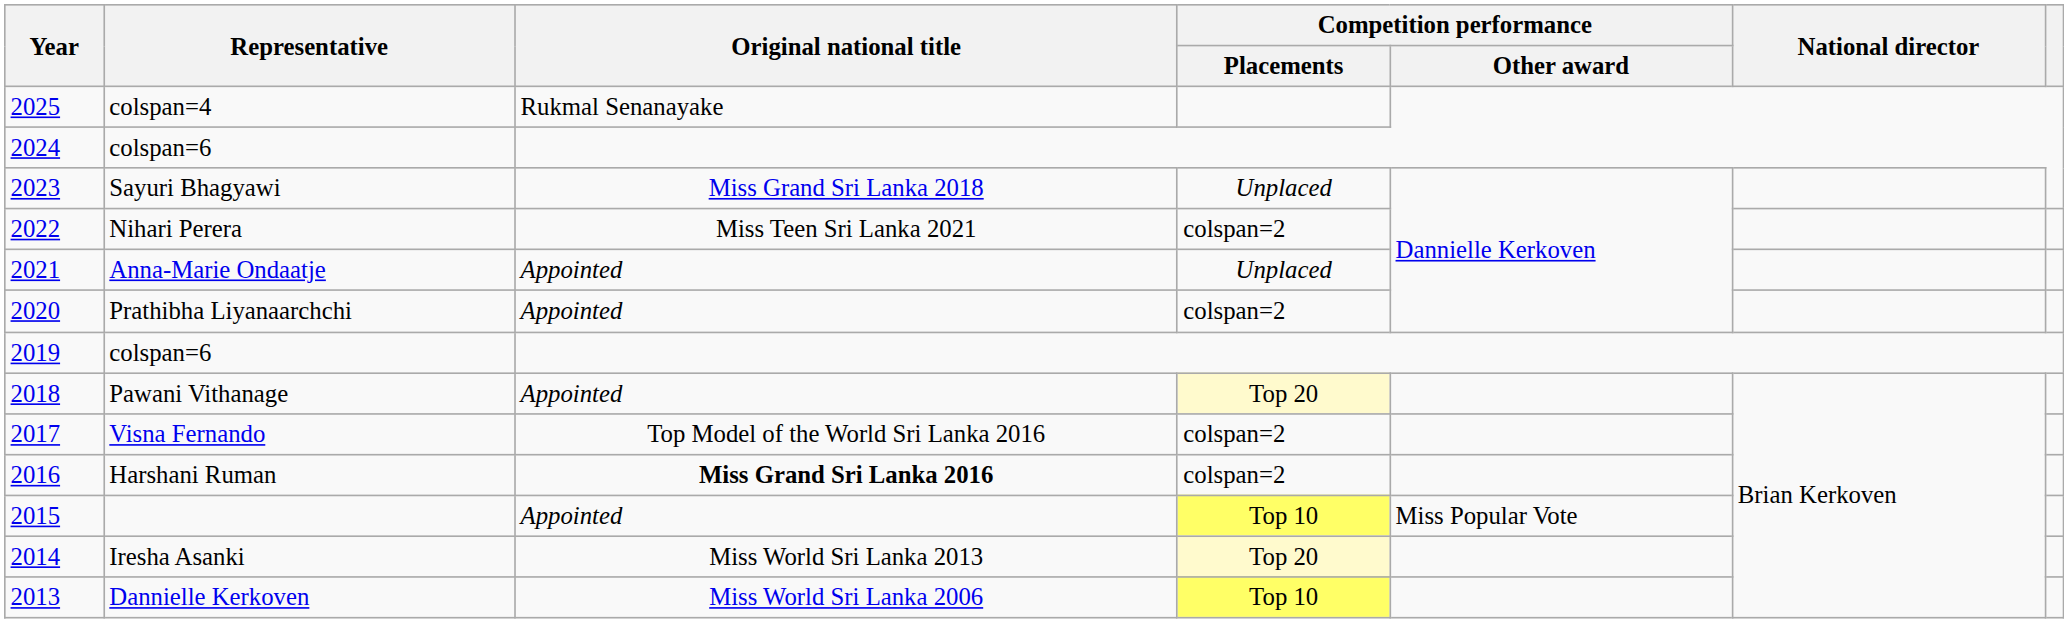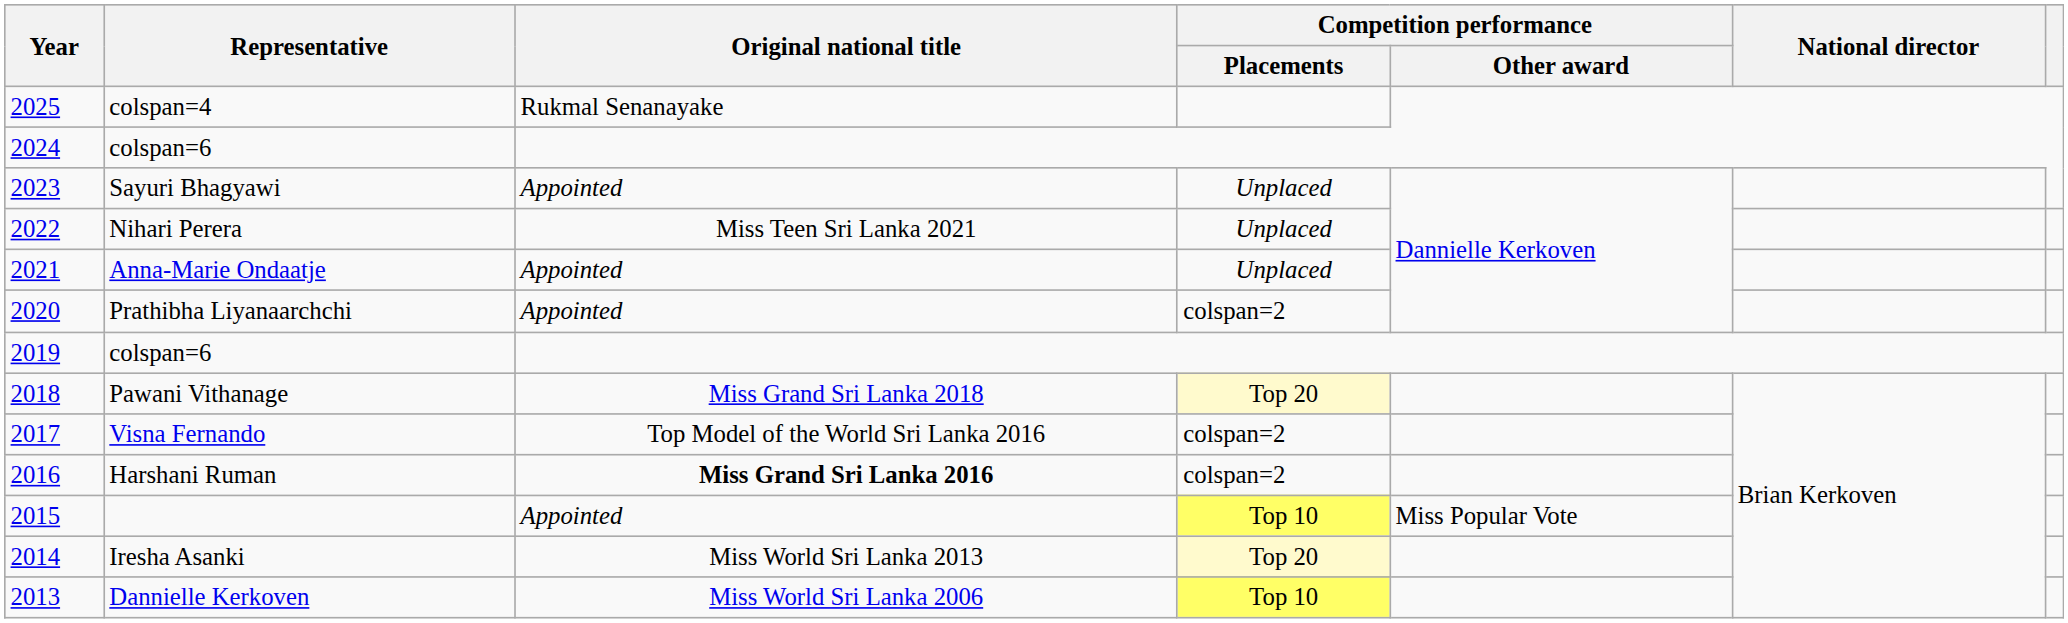(846, 188) Miss Grand Sri Lanka 2018 -> (571, 188) Appointed
(1234, 229) colspan=2 -> (1284, 229) Unplaced
(571, 392) Appointed -> (846, 392) Miss Grand Sri Lanka 2018
